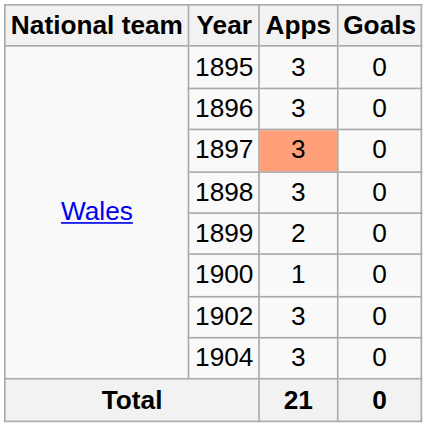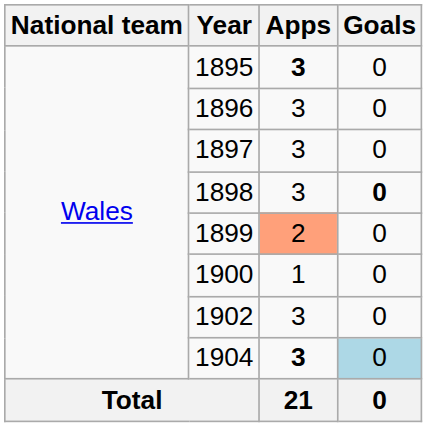(298, 66) normal -> (298, 66) bold
(298, 150) lightsalmon background -> (298, 150) no background
(380, 191) normal -> (380, 191) bold
(298, 233) no background -> (298, 233) lightsalmon background
(298, 358) normal -> (298, 358) bold
(380, 358) no background -> (380, 358) lightblue background
